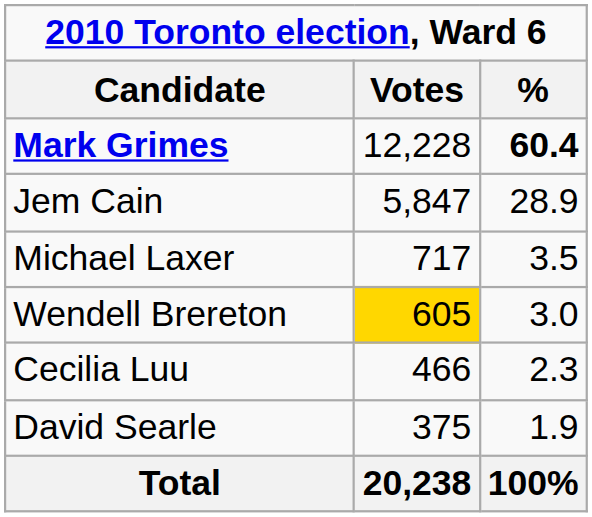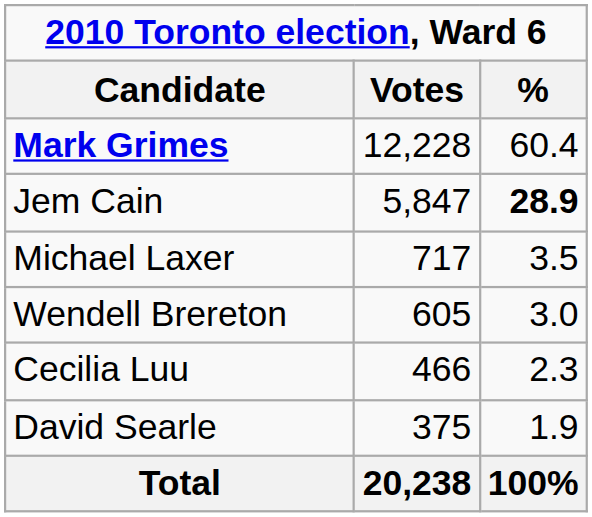(544, 145) bold -> (544, 145) normal
(544, 201) normal -> (544, 201) bold
(442, 314) gold background -> (442, 314) no background
